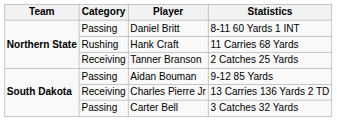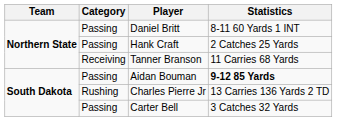(100, 44) Rushing -> (99, 44) Passing
(255, 44) 11 Carries 68 Yards -> (254, 44) 2 Catches 25 Yards
(254, 60) 2 Catches 25 Yards -> (255, 60) 11 Carries 68 Yards
(242, 76) normal -> (243, 76) bold
(104, 92) Receiving -> (100, 92) Rushing
